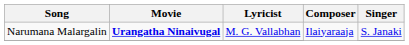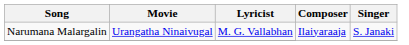(166, 31) bold -> (162, 31) normal
